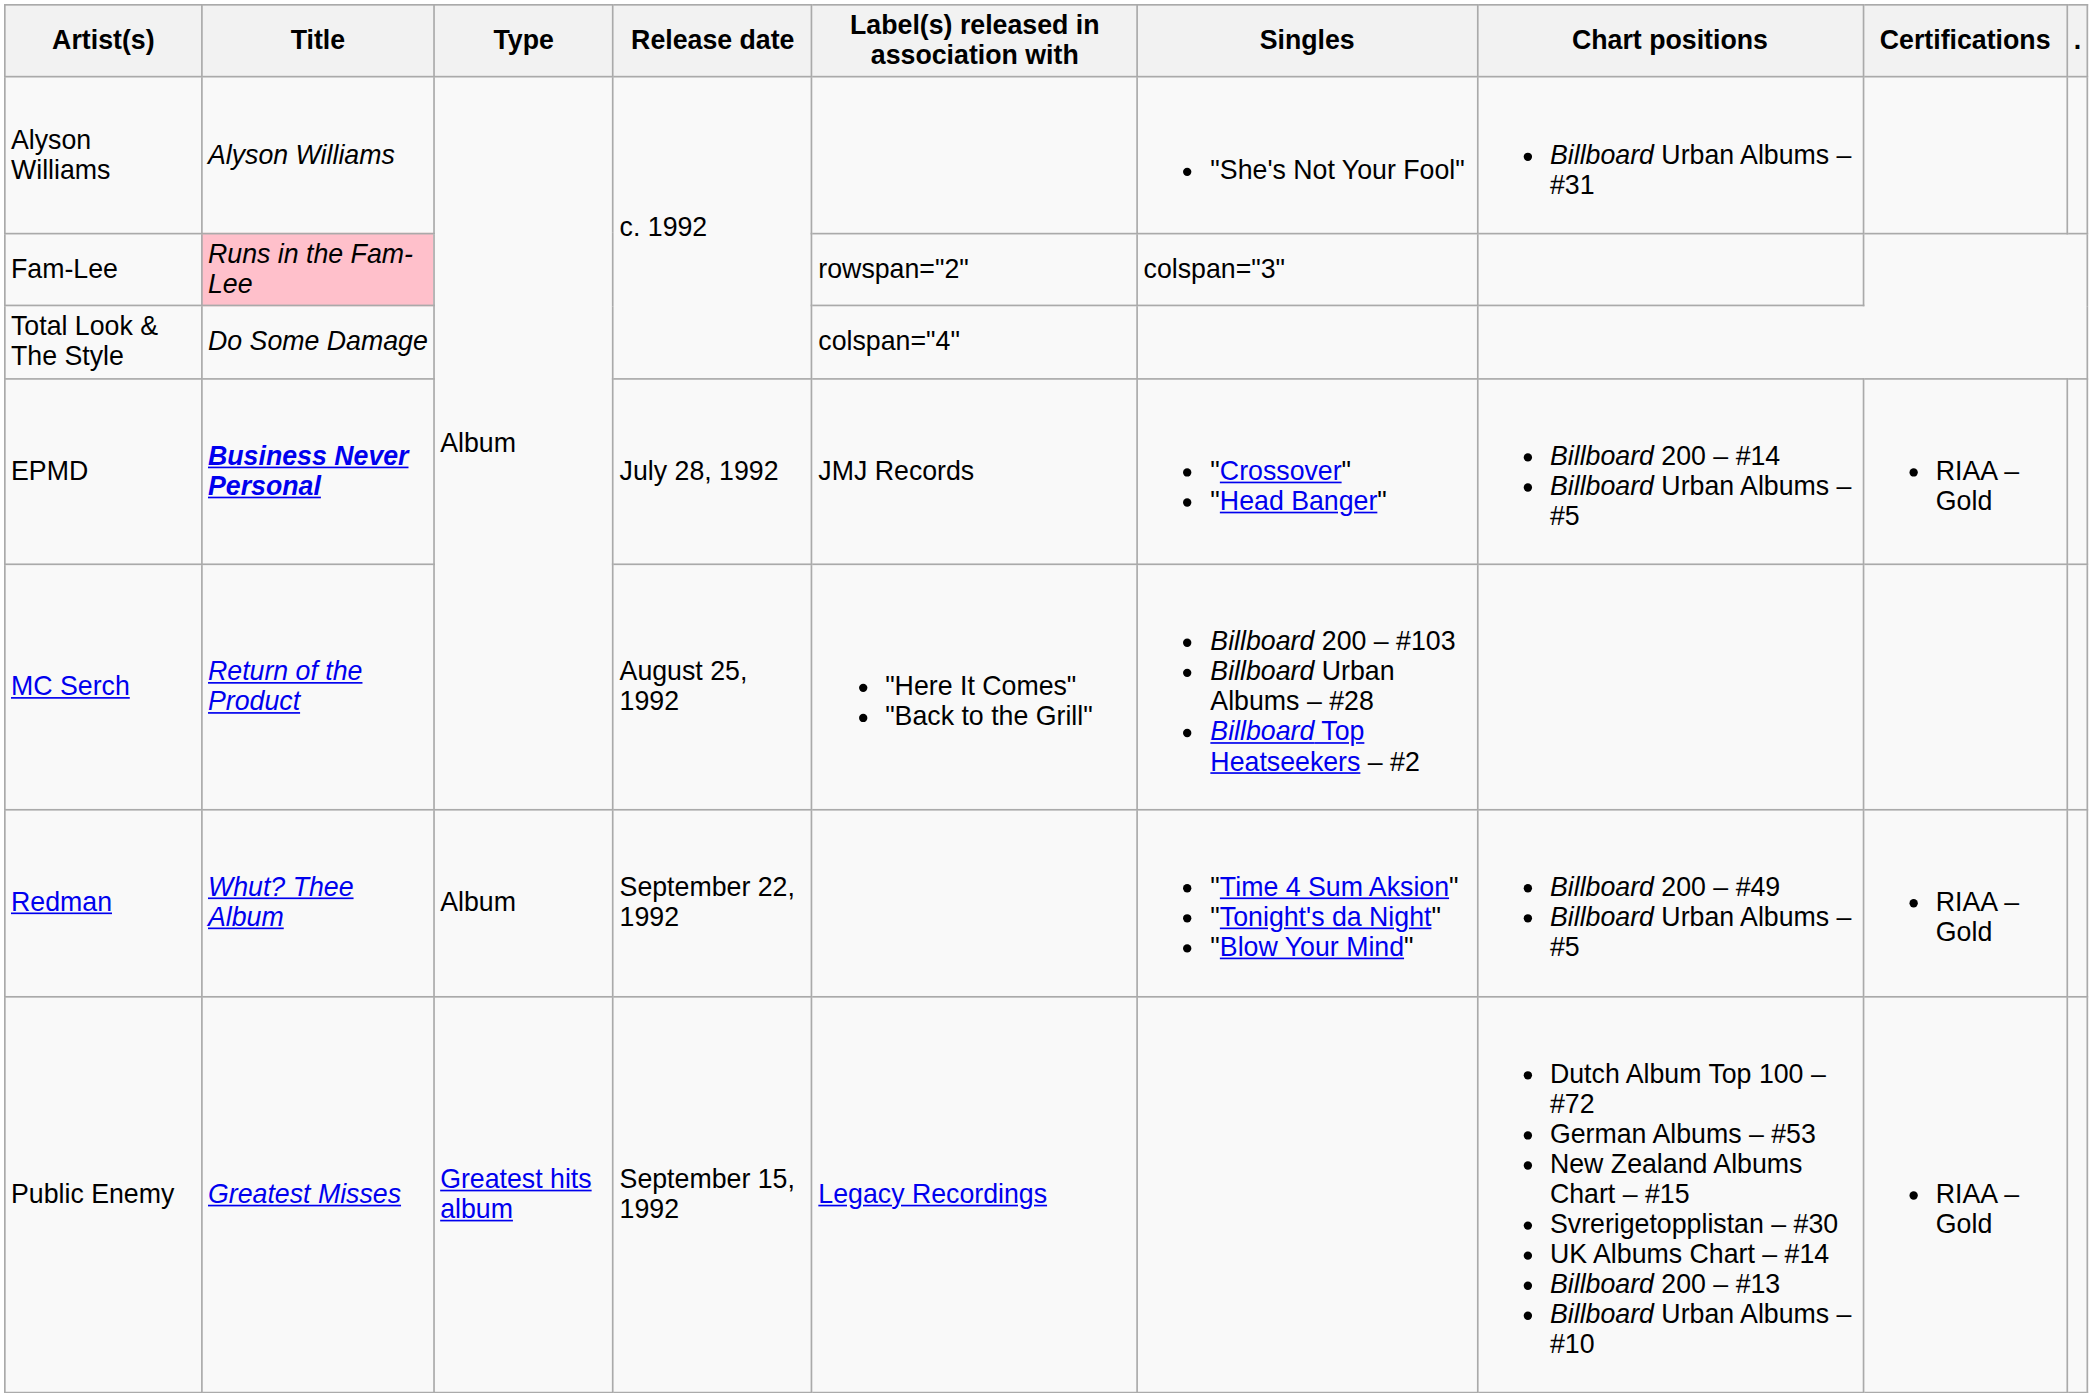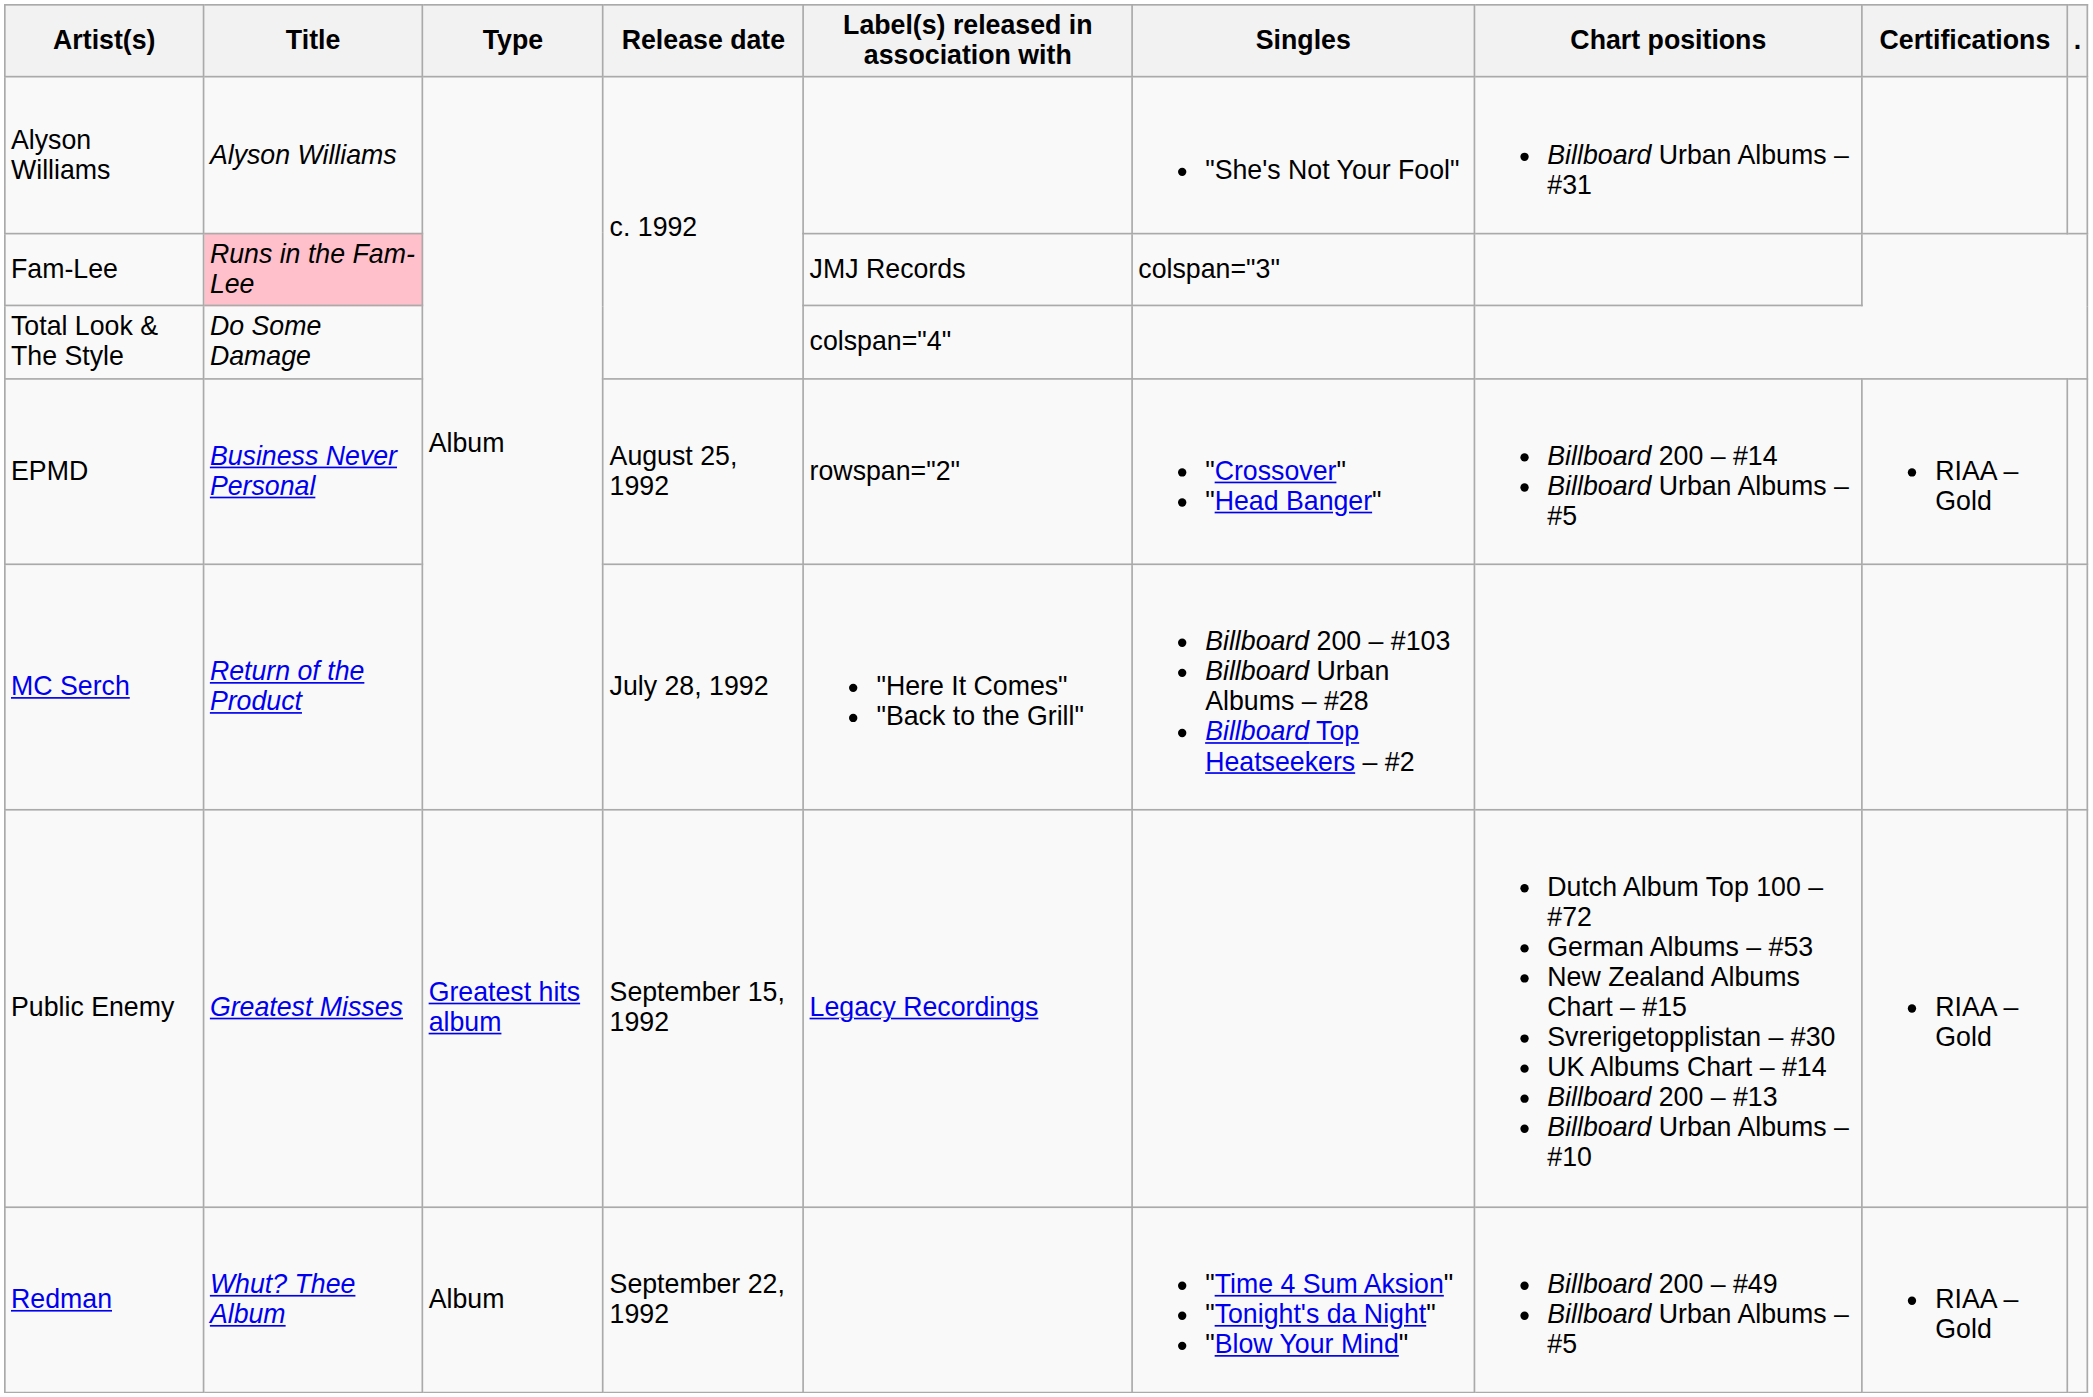(894, 269) rowspan="2" -> (888, 269) JMJ Records
(308, 470) bold -> (303, 470) normal
(699, 470) July 28, 1992 -> (673, 470) August 25, 1992
(896, 470) JMJ Records -> (885, 470) rowspan="2"
(683, 686) August 25, 1992 -> (689, 686) July 28, 1992
rows swapped: (93, 1194) <-> (61, 902)
